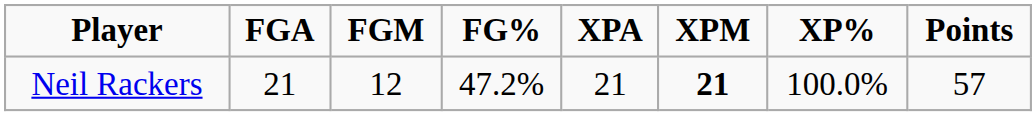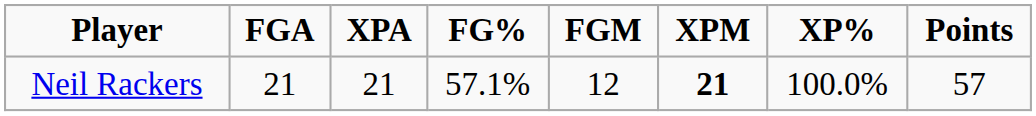columns swapped: (386, 30) <-> (610, 30)
(502, 82) 47.2% -> (488, 82) 57.1%
